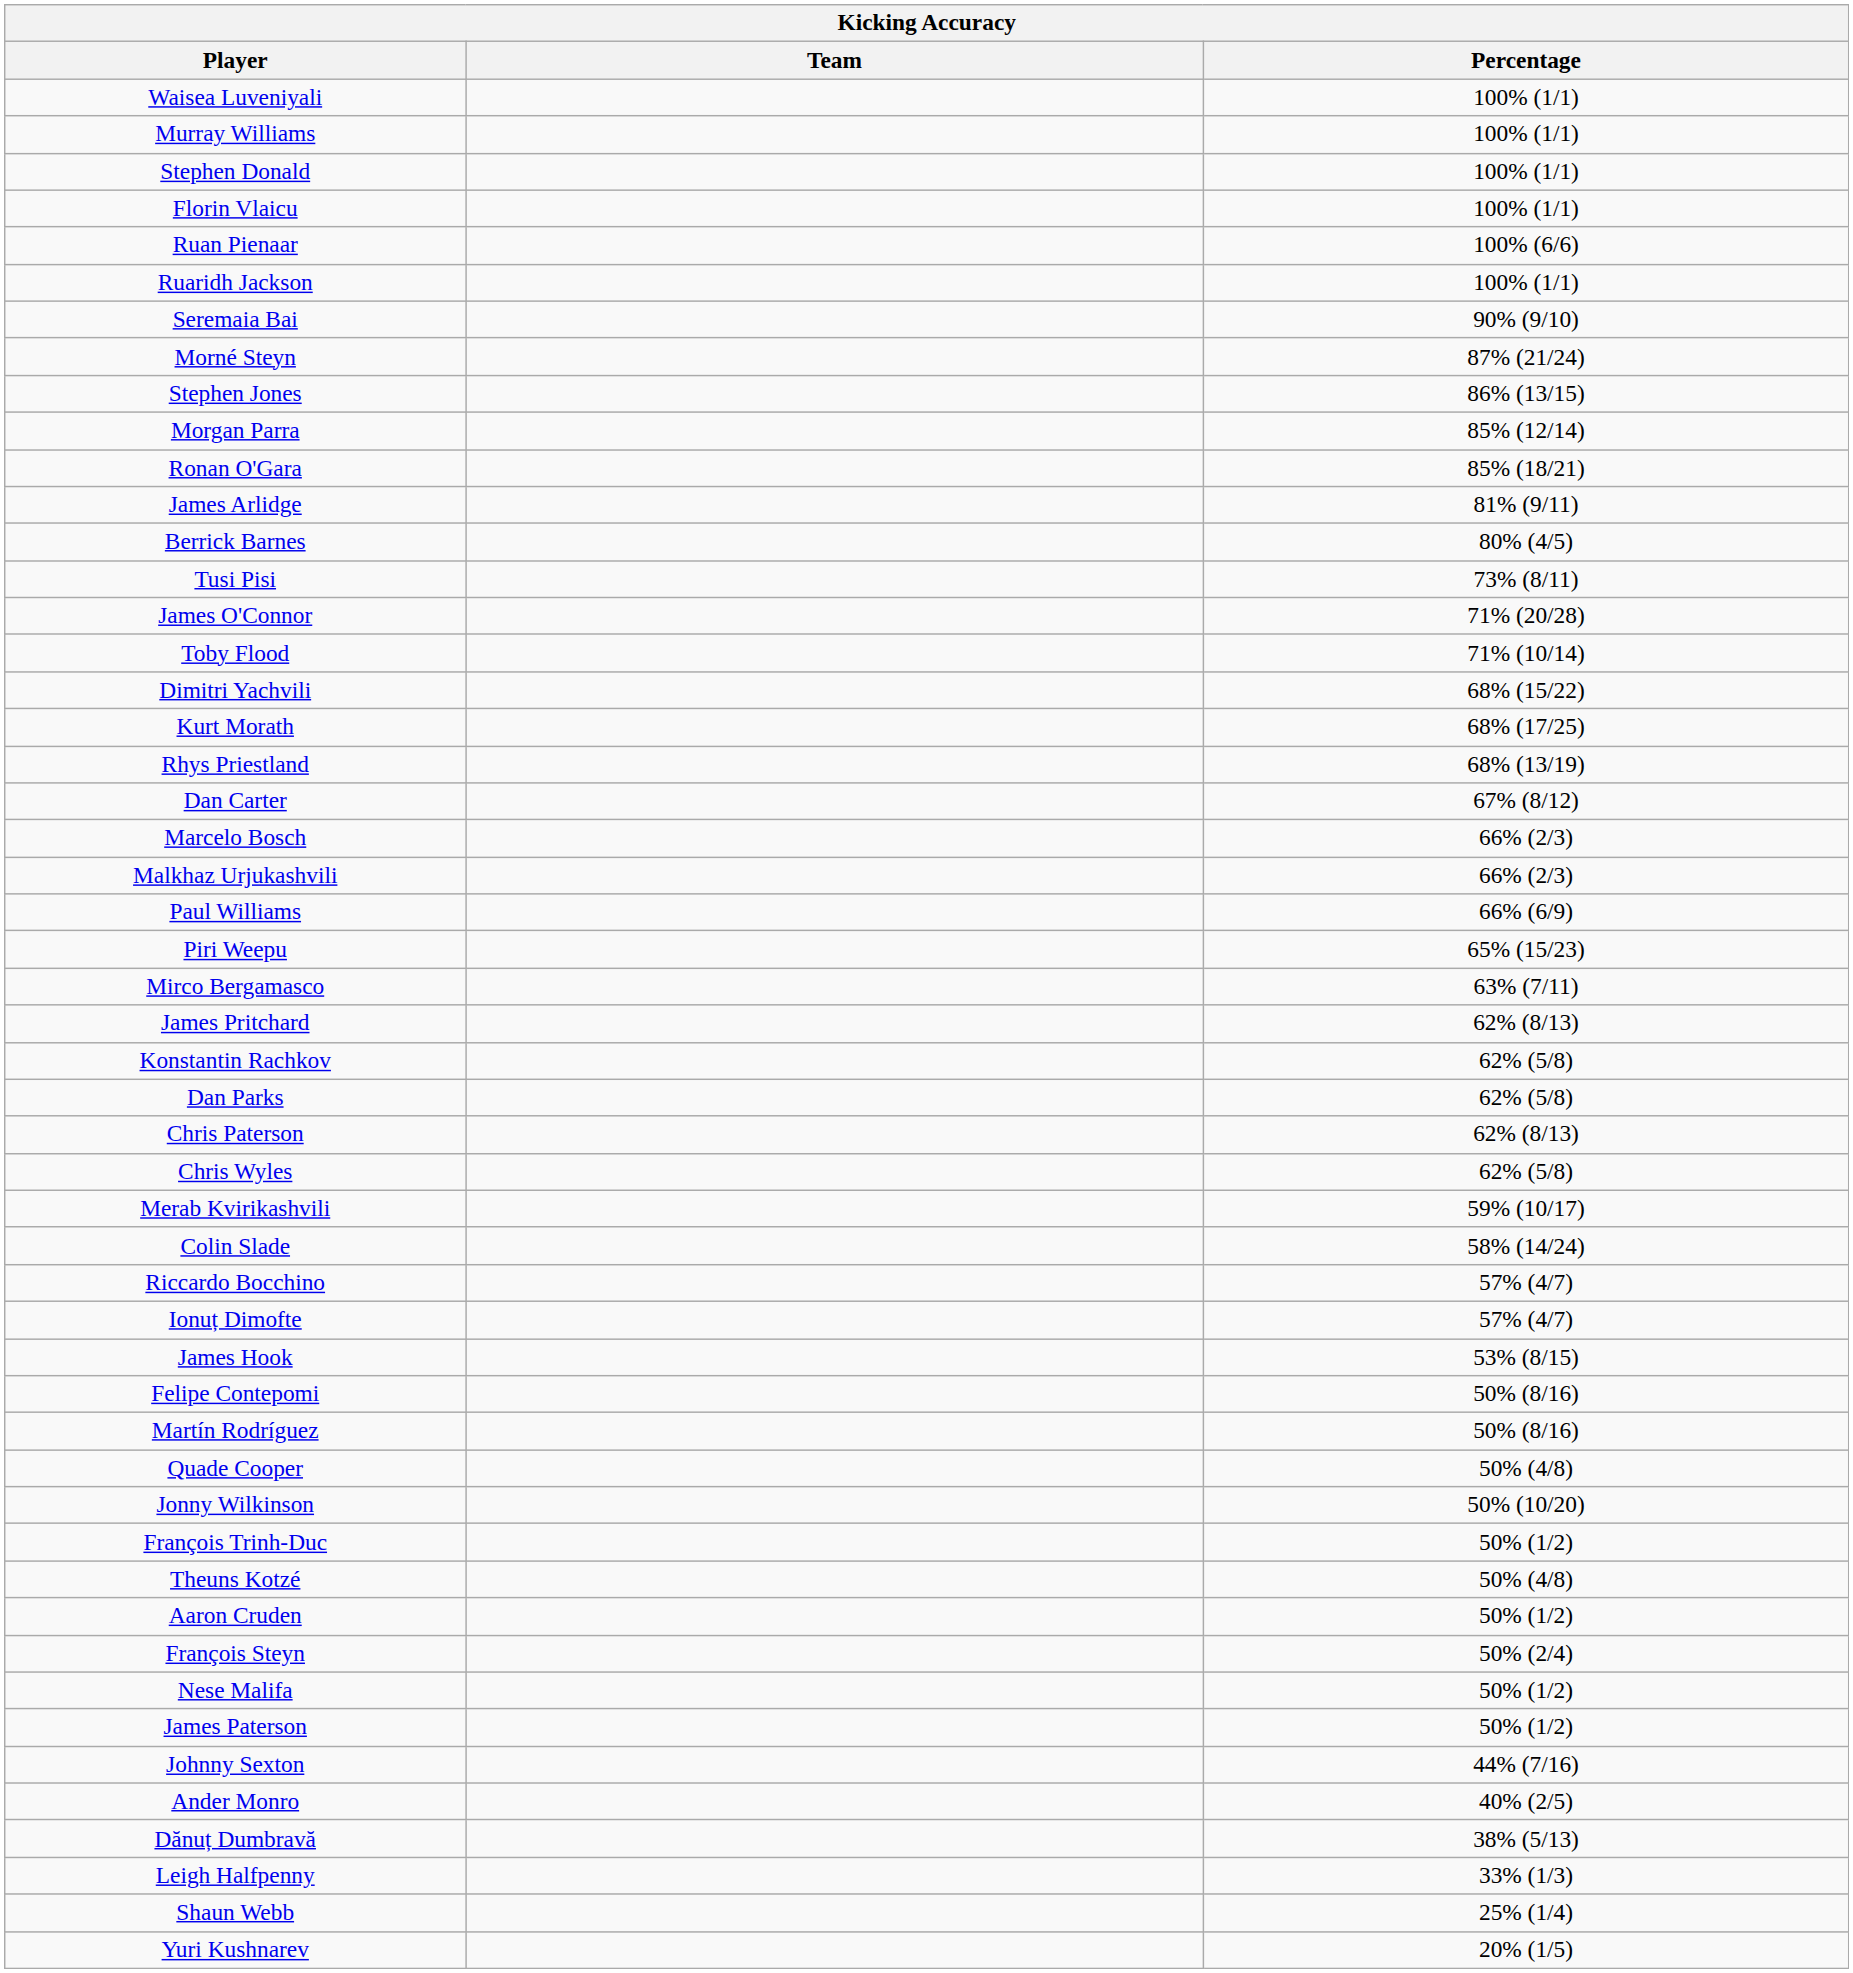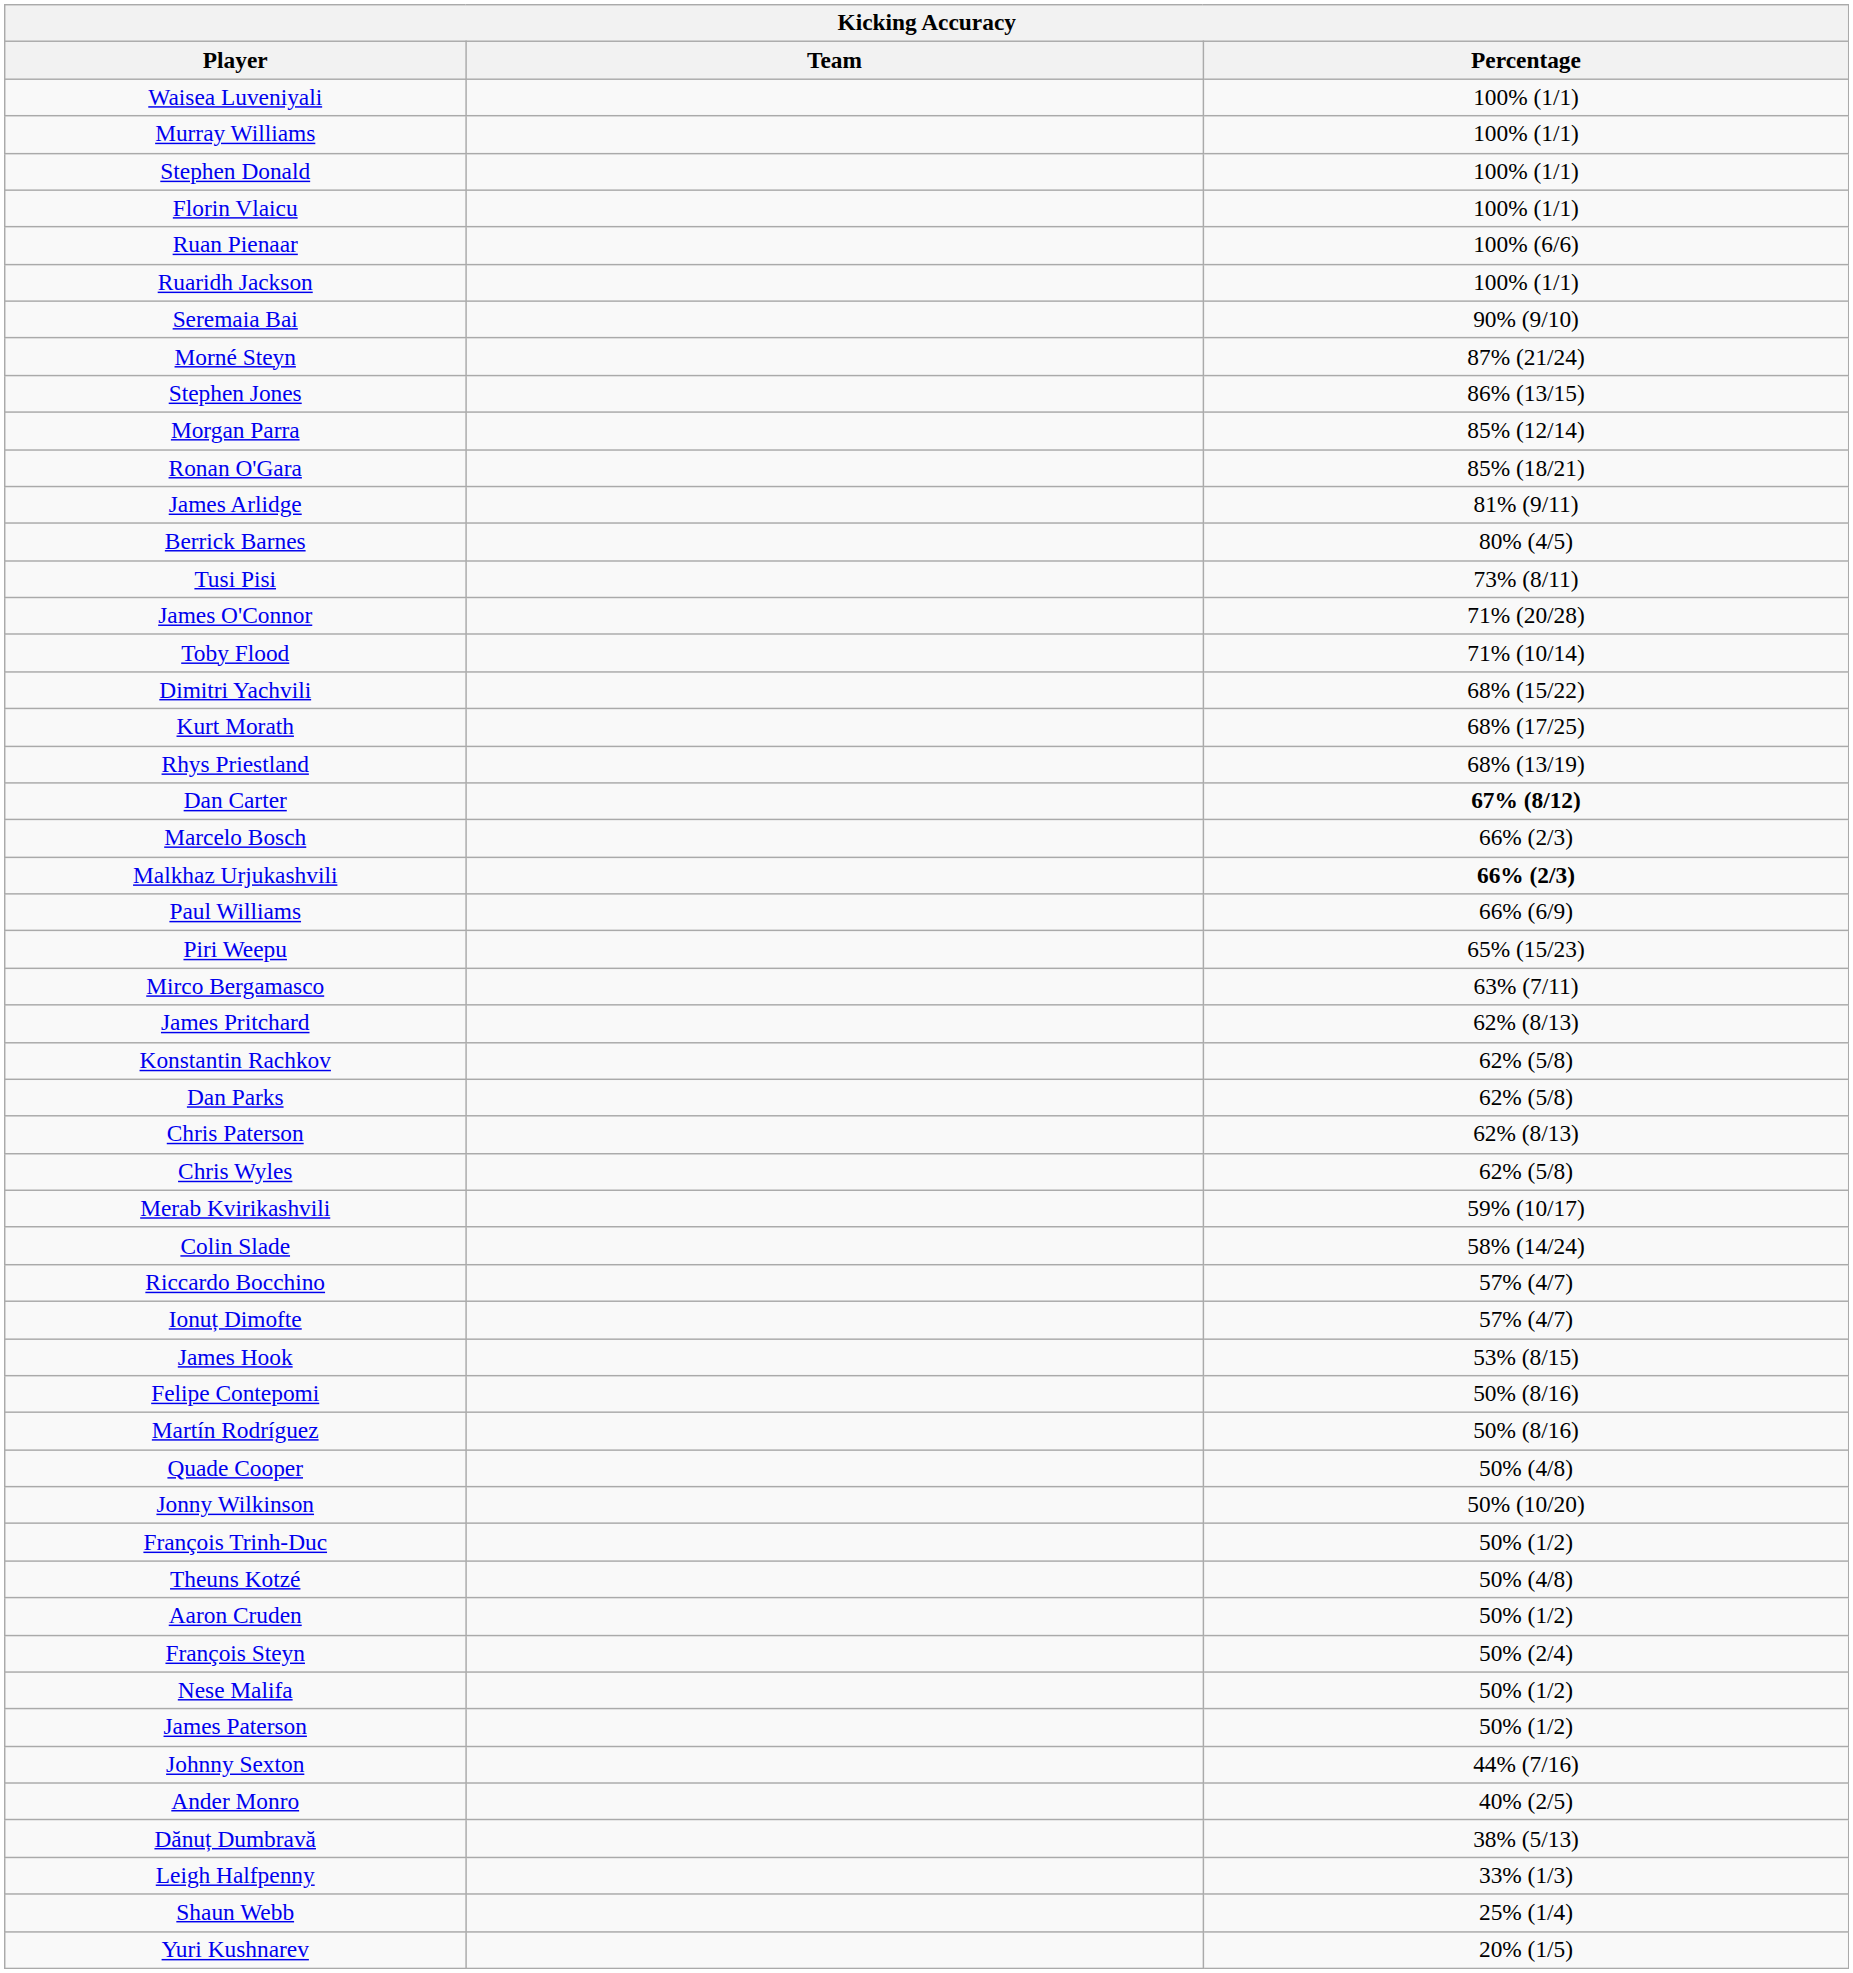(1526, 801) normal -> (1526, 801) bold
(1526, 875) normal -> (1526, 875) bold
